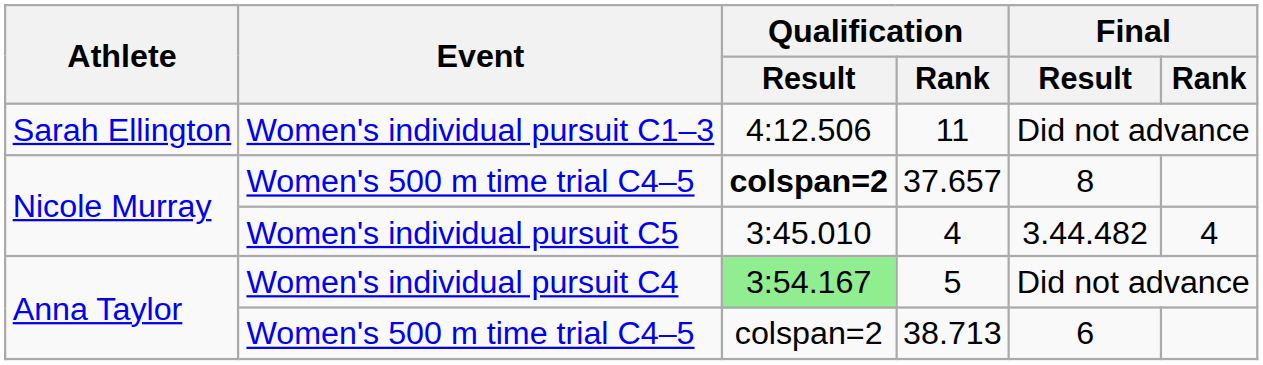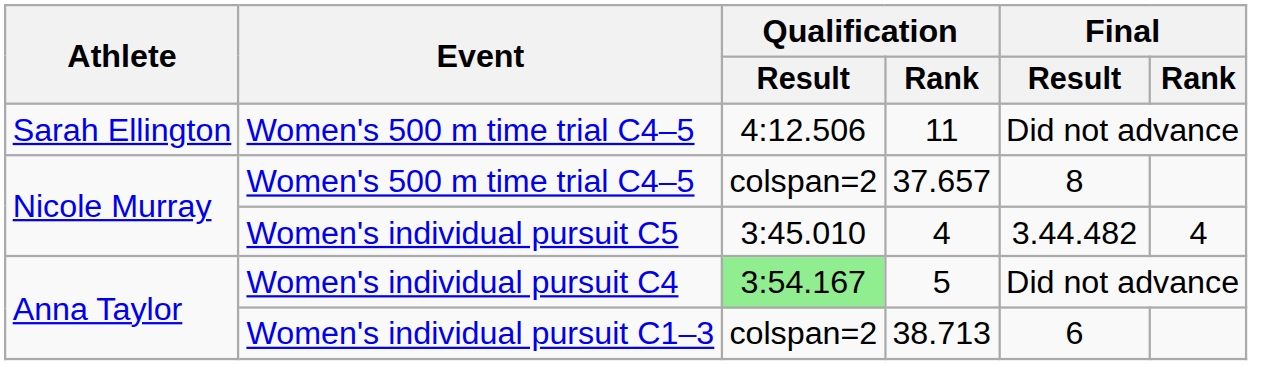(480, 130) Women's individual pursuit C1–3 -> (470, 130) Women's 500 m time trial C4–5
(809, 181) bold -> (803, 181) normal
(470, 334) Women's 500 m time trial C4–5 -> (480, 334) Women's individual pursuit C1–3
